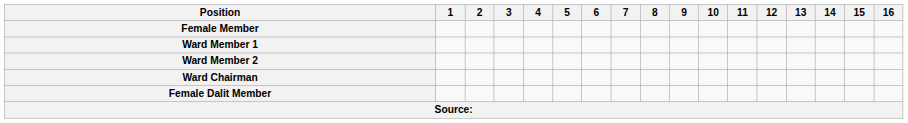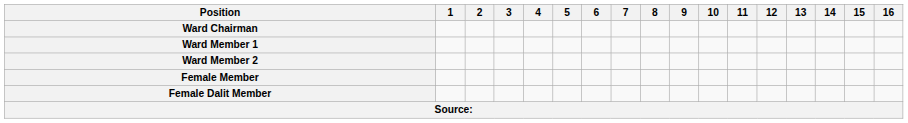rows swapped: (220, 77) <-> (220, 28)
